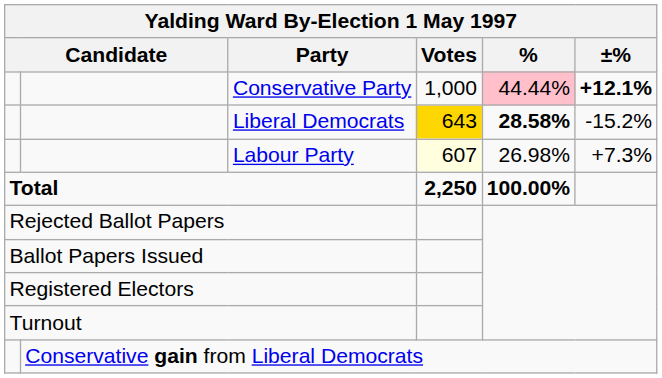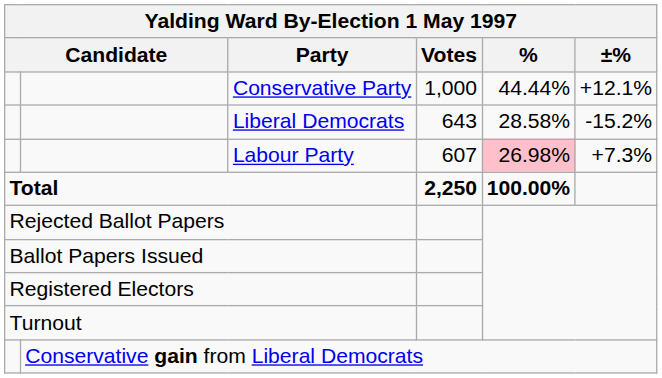(534, 88) pink background -> (534, 88) no background
(616, 88) bold -> (616, 88) normal
(459, 121) gold background -> (459, 121) no background
(534, 121) bold -> (534, 121) normal
(459, 155) lightyellow background -> (459, 155) no background
(534, 155) no background -> (534, 155) pink background
